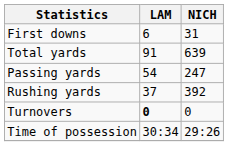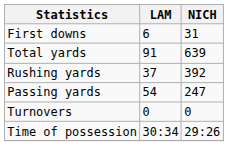rows swapped: (54, 92) <-> (54, 73)
(146, 112) bold -> (146, 112) normal
